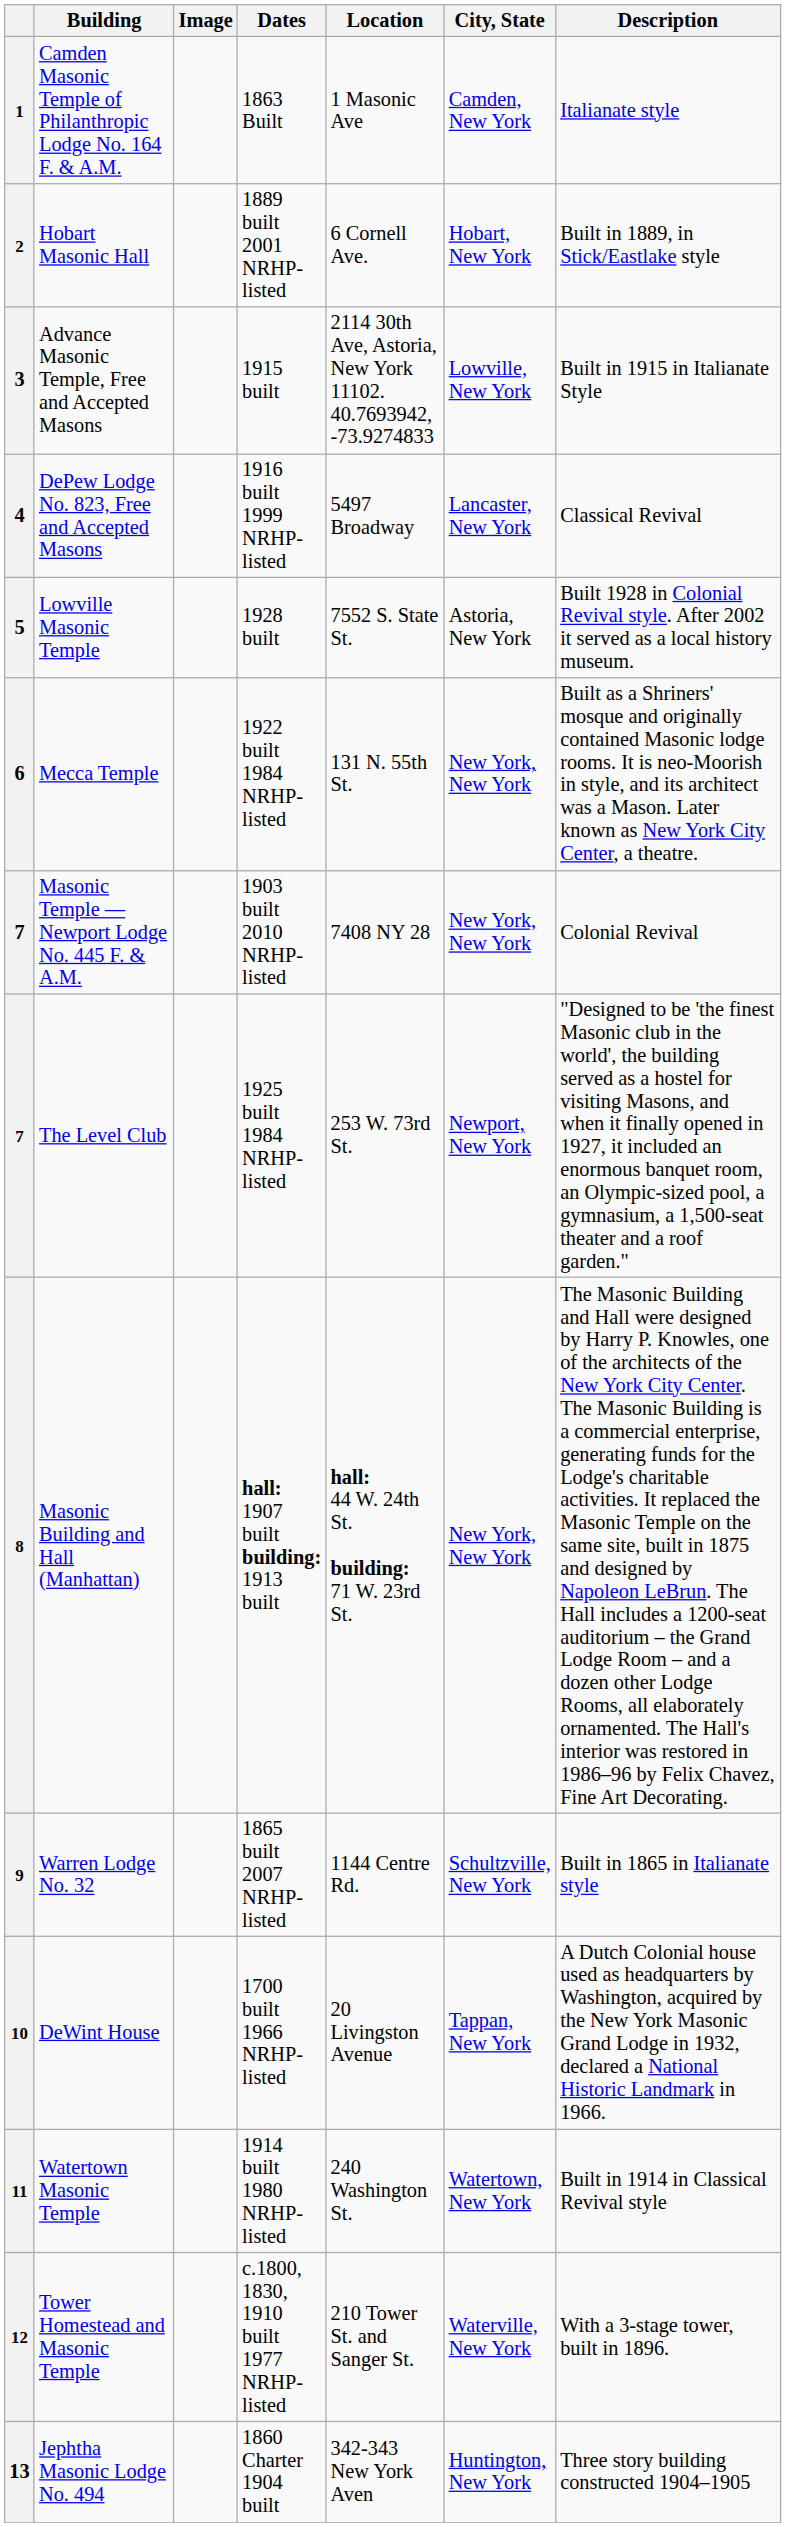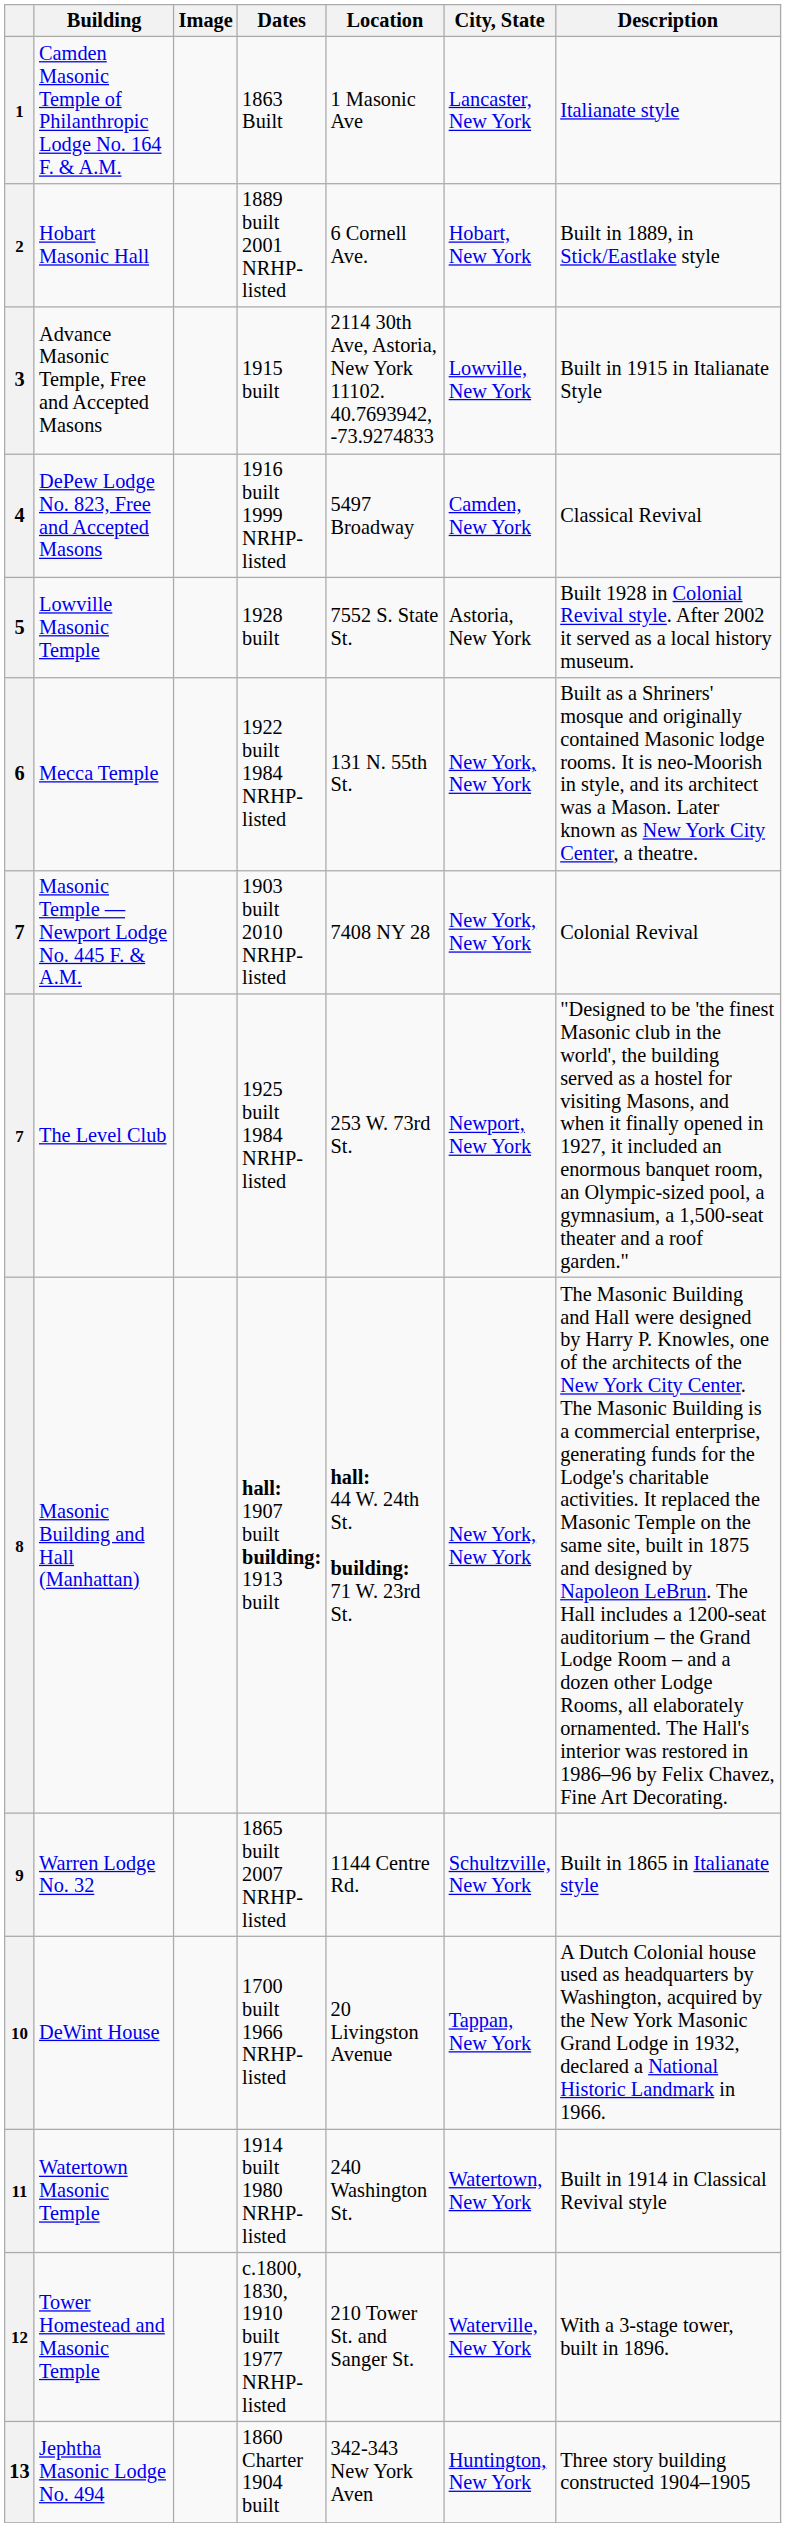(490, 109) Camden, New York -> (490, 109) Lancaster, New York
(490, 515) Lancaster, New York -> (490, 515) Camden, New York
